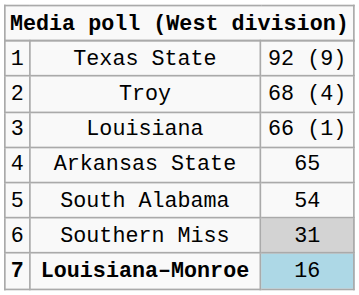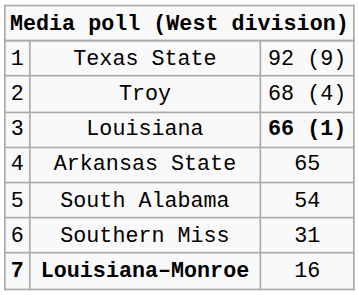(307, 129) normal -> (307, 129) bold
(307, 236) lightgrey background -> (307, 236) no background
(307, 271) lightblue background -> (307, 271) no background
